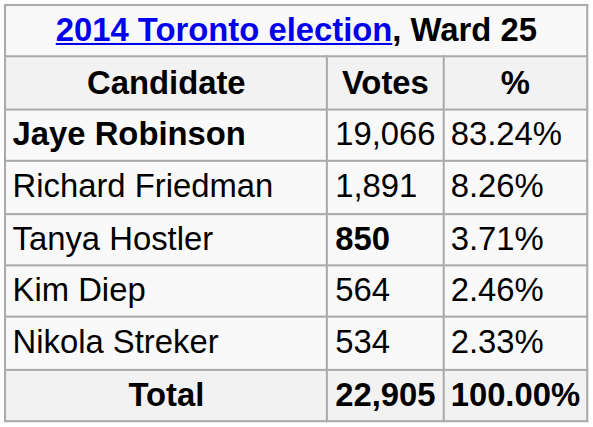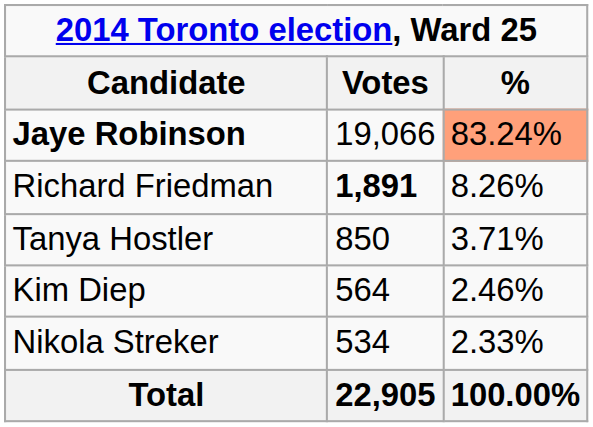(506, 134) no background -> (506, 134) lightsalmon background
(376, 186) normal -> (376, 186) bold
(363, 238) bold -> (363, 238) normal
